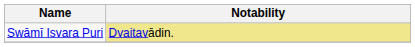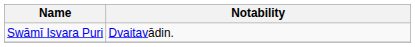(141, 32) khaki background -> (141, 32) no background
